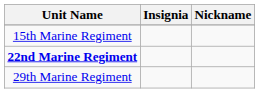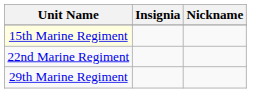(72, 35) no background -> (68, 35) lightyellow background
(72, 56) bold -> (68, 56) normal
